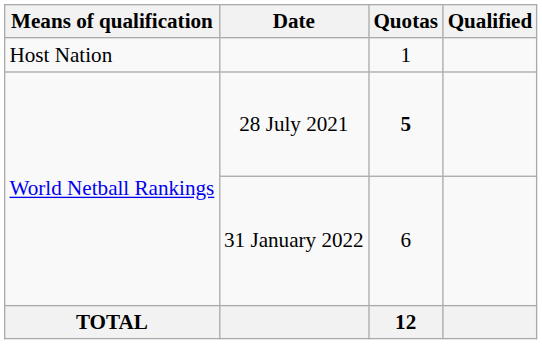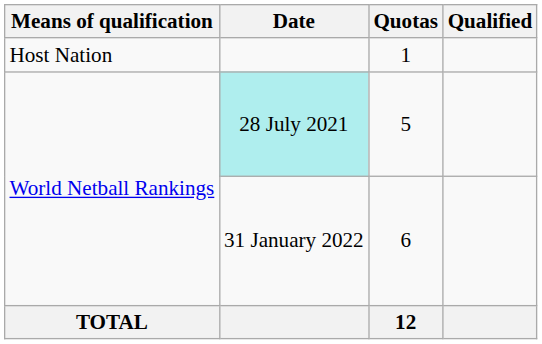(294, 123) no background -> (294, 123) paleturquoise background
(406, 123) bold -> (406, 123) normal
